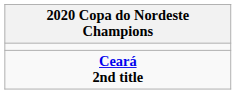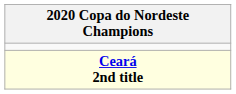(118, 69) no background -> (118, 69) lightyellow background
